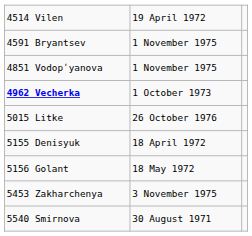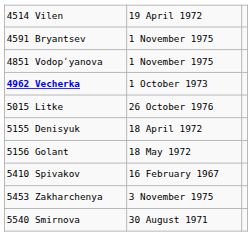+ row: (43, 174)
